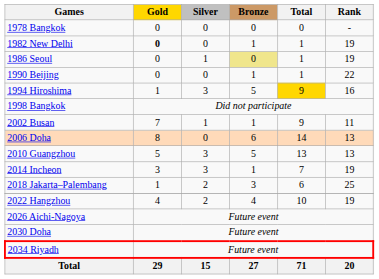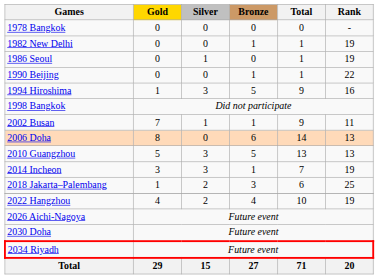(157, 43) bold -> (157, 43) normal
(253, 59) khaki background -> (253, 59) no background
(301, 91) gold background -> (301, 91) no background
